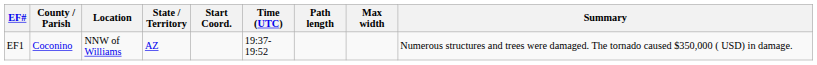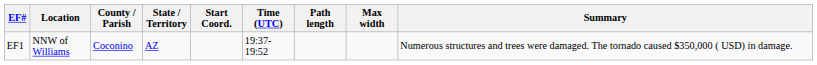columns swapped: (112, 18) <-> (56, 18)
